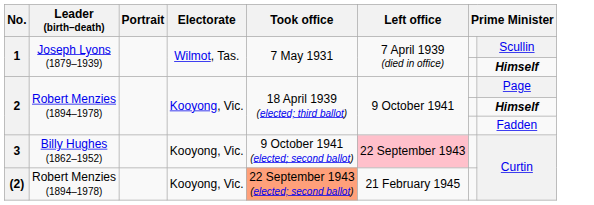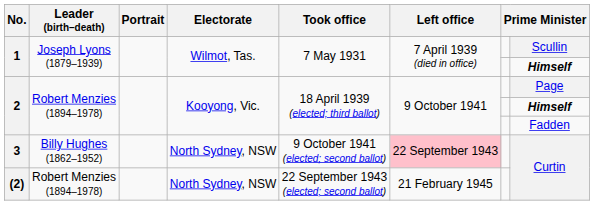(207, 151) Kooyong, Vic. -> (223, 151) North Sydney, NSW
(207, 183) Kooyong, Vic. -> (223, 183) North Sydney, NSW
(302, 183) lightsalmon background -> (334, 183) no background
